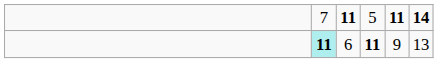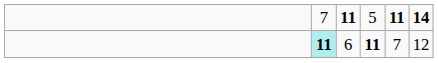(397, 44) 9 -> (397, 44) 7
(421, 44) 13 -> (421, 44) 12
